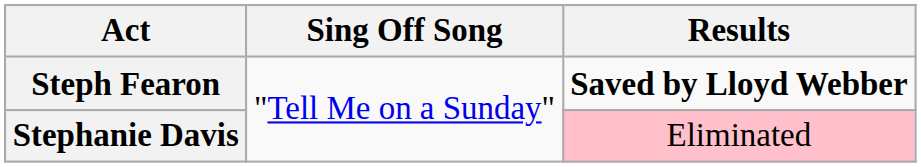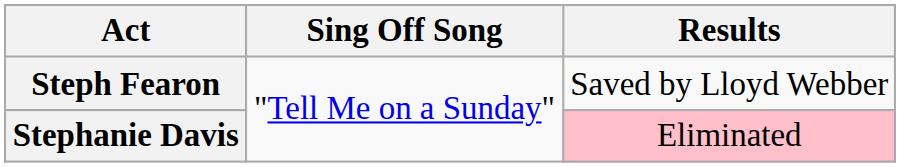(739, 82) bold -> (729, 82) normal
